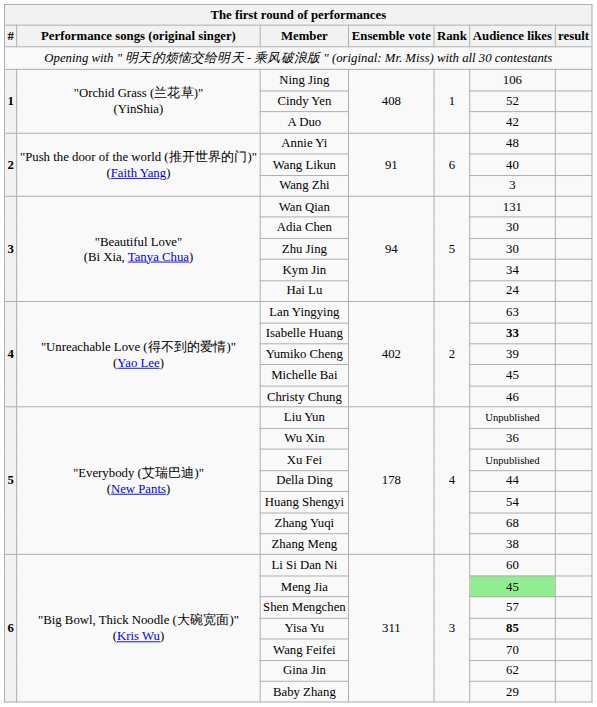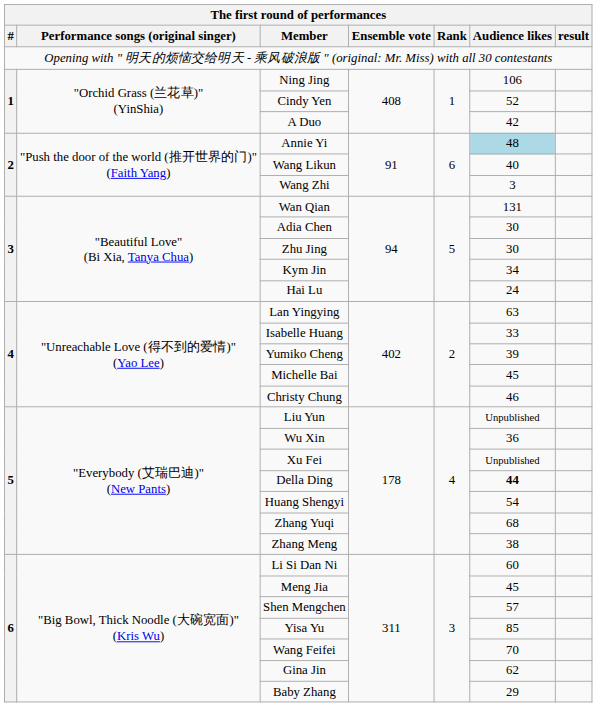(512, 143) no background -> (512, 143) lightblue background
(512, 332) bold -> (512, 332) normal
(512, 480) normal -> (512, 480) bold
(512, 585) lightgreen background -> (512, 585) no background
(512, 628) bold -> (512, 628) normal
